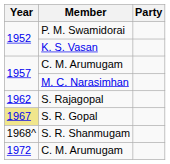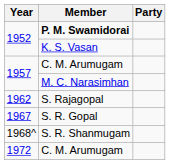(83, 30) normal -> (85, 30) bold
(19, 116) khaki background -> (19, 116) no background
